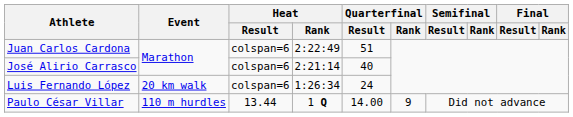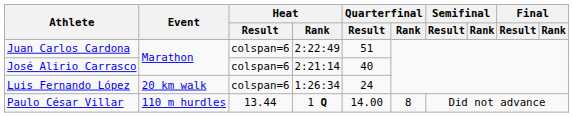(408, 102) 9 -> (408, 102) 8
